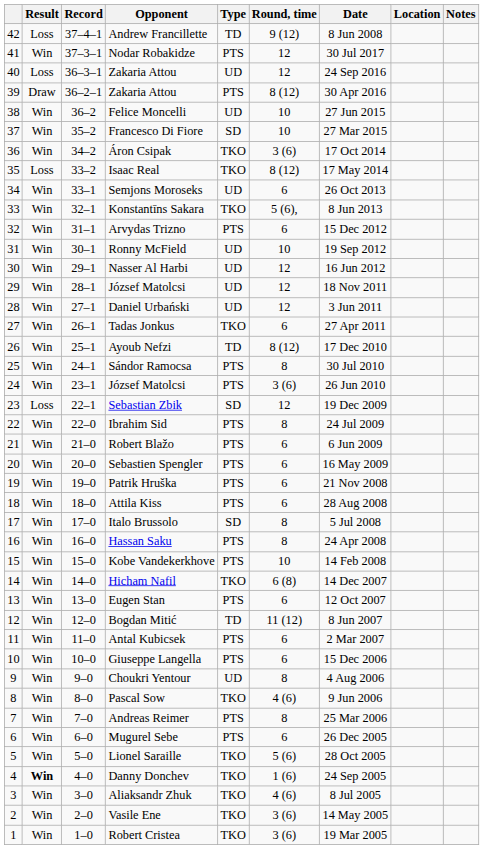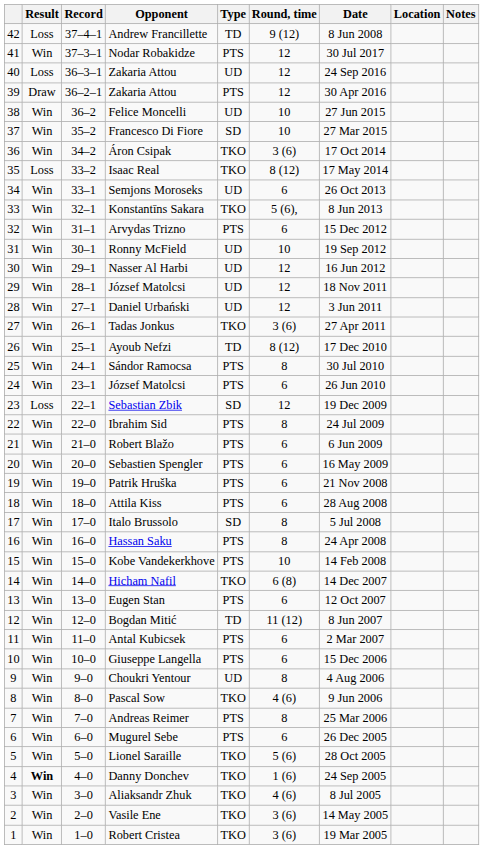(284, 92) 8 (12) -> (284, 92) 12
(284, 326) 6 -> (284, 326) 3 (6)
(284, 385) 3 (6) -> (284, 385) 6
